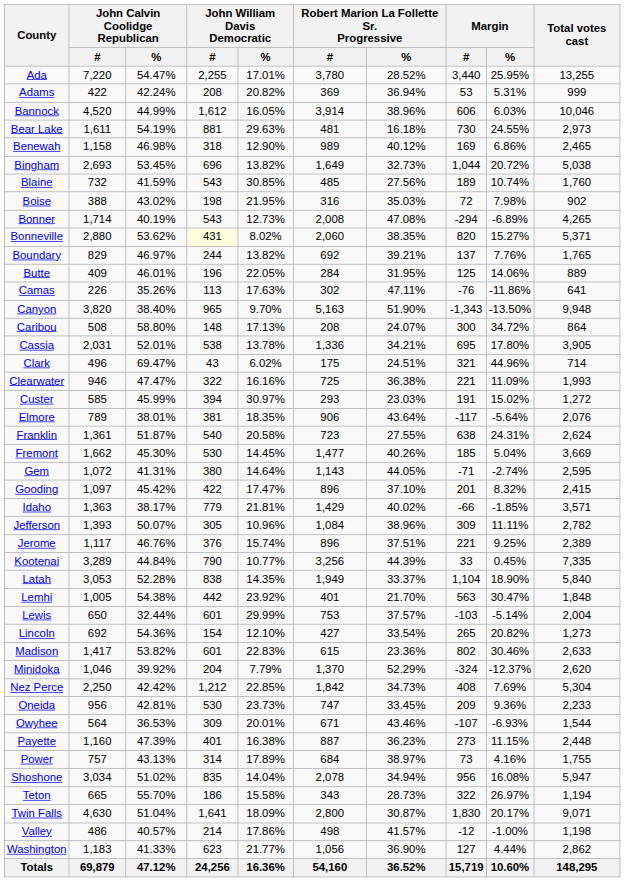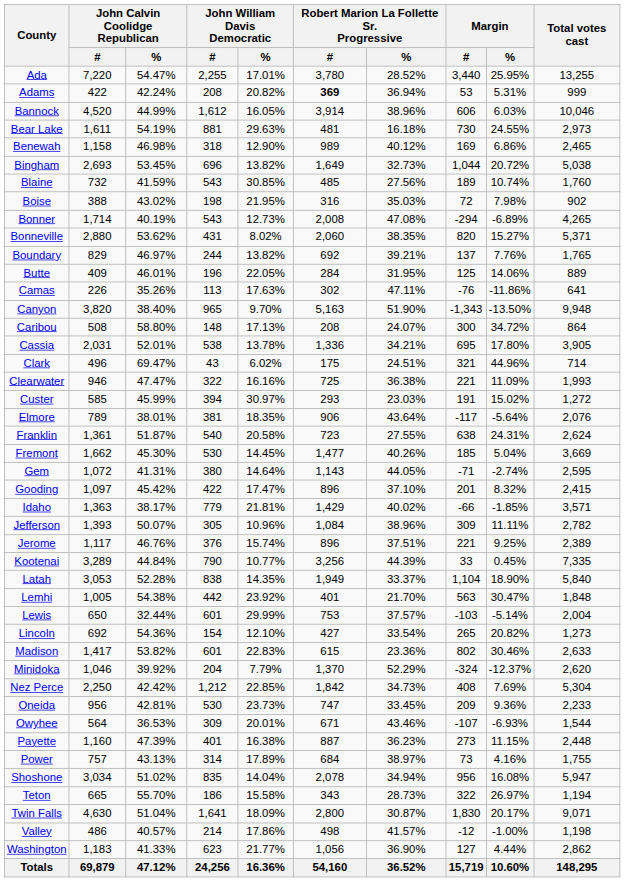(330, 93) normal -> (330, 93) bold
(212, 237) lightyellow background -> (212, 237) no background
